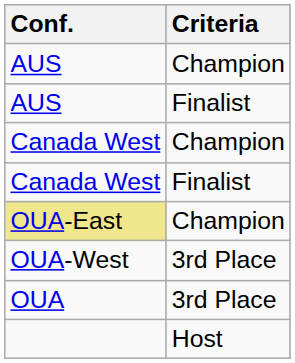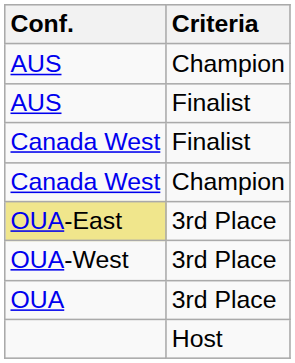(228, 142) Champion -> (211, 142) Finalist
(211, 181) Finalist -> (228, 181) Champion
(228, 220) Champion -> (224, 220) 3rd Place
